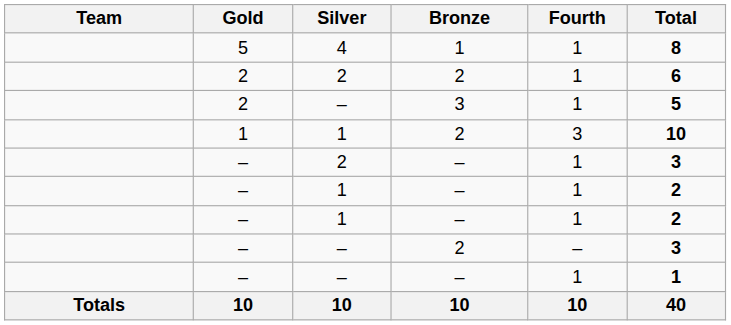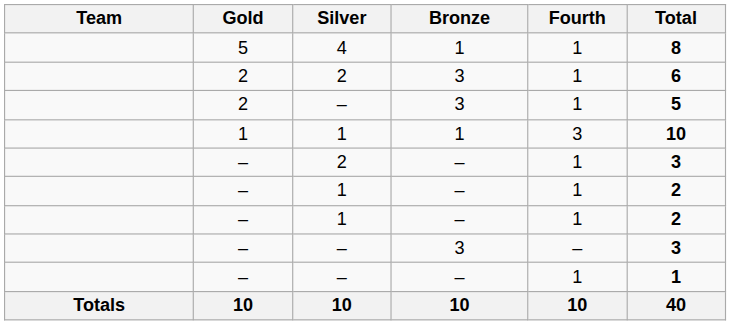(460, 76) 2 -> (460, 76) 3
(460, 133) 2 -> (460, 133) 1
(460, 248) 2 -> (460, 248) 3
